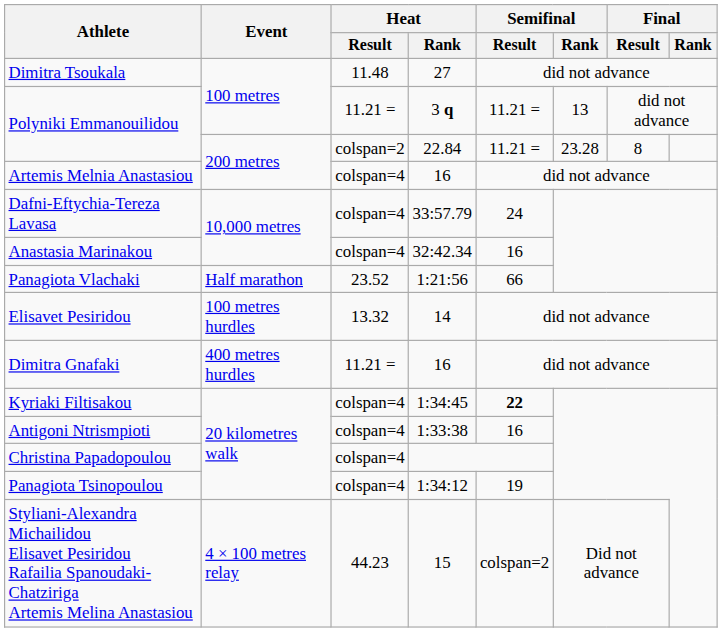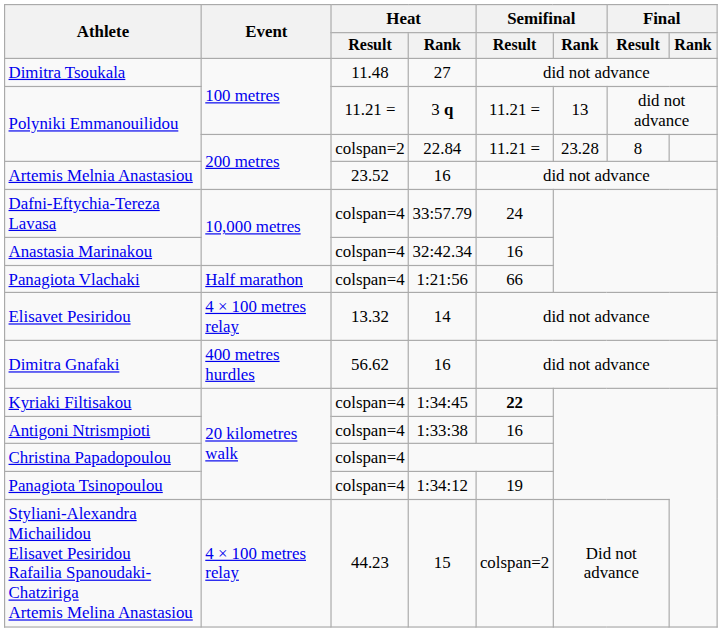(370, 176) colspan=4 -> (370, 176) 23.52
(370, 279) 23.52 -> (370, 279) colspan=4
(242, 317) 100 metres hurdles -> (256, 317) 4 × 100 metres relay
(370, 364) 11.21 = -> (370, 364) 56.62
